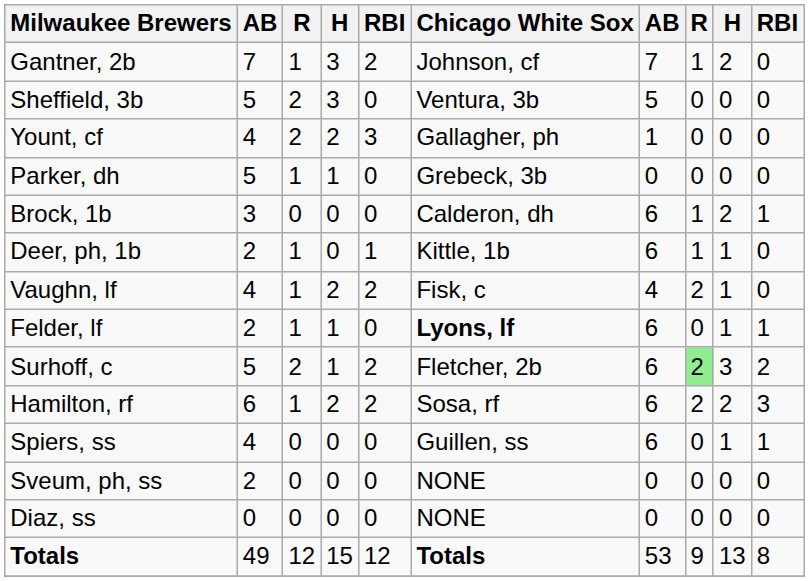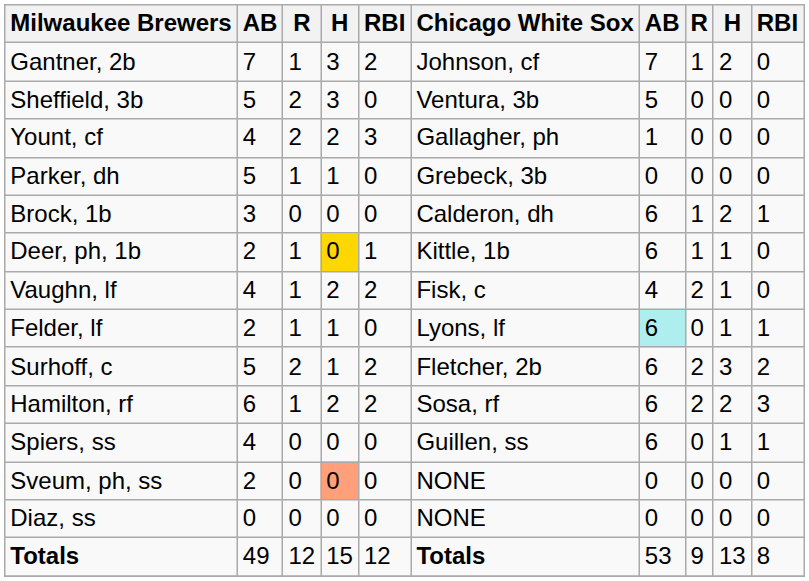(333, 251) no background -> (333, 251) gold background
(465, 328) bold -> (461, 328) normal
(652, 328) no background -> (652, 328) paleturquoise background
(697, 366) lightgreen background -> (697, 366) no background
(333, 480) no background -> (333, 480) lightsalmon background
